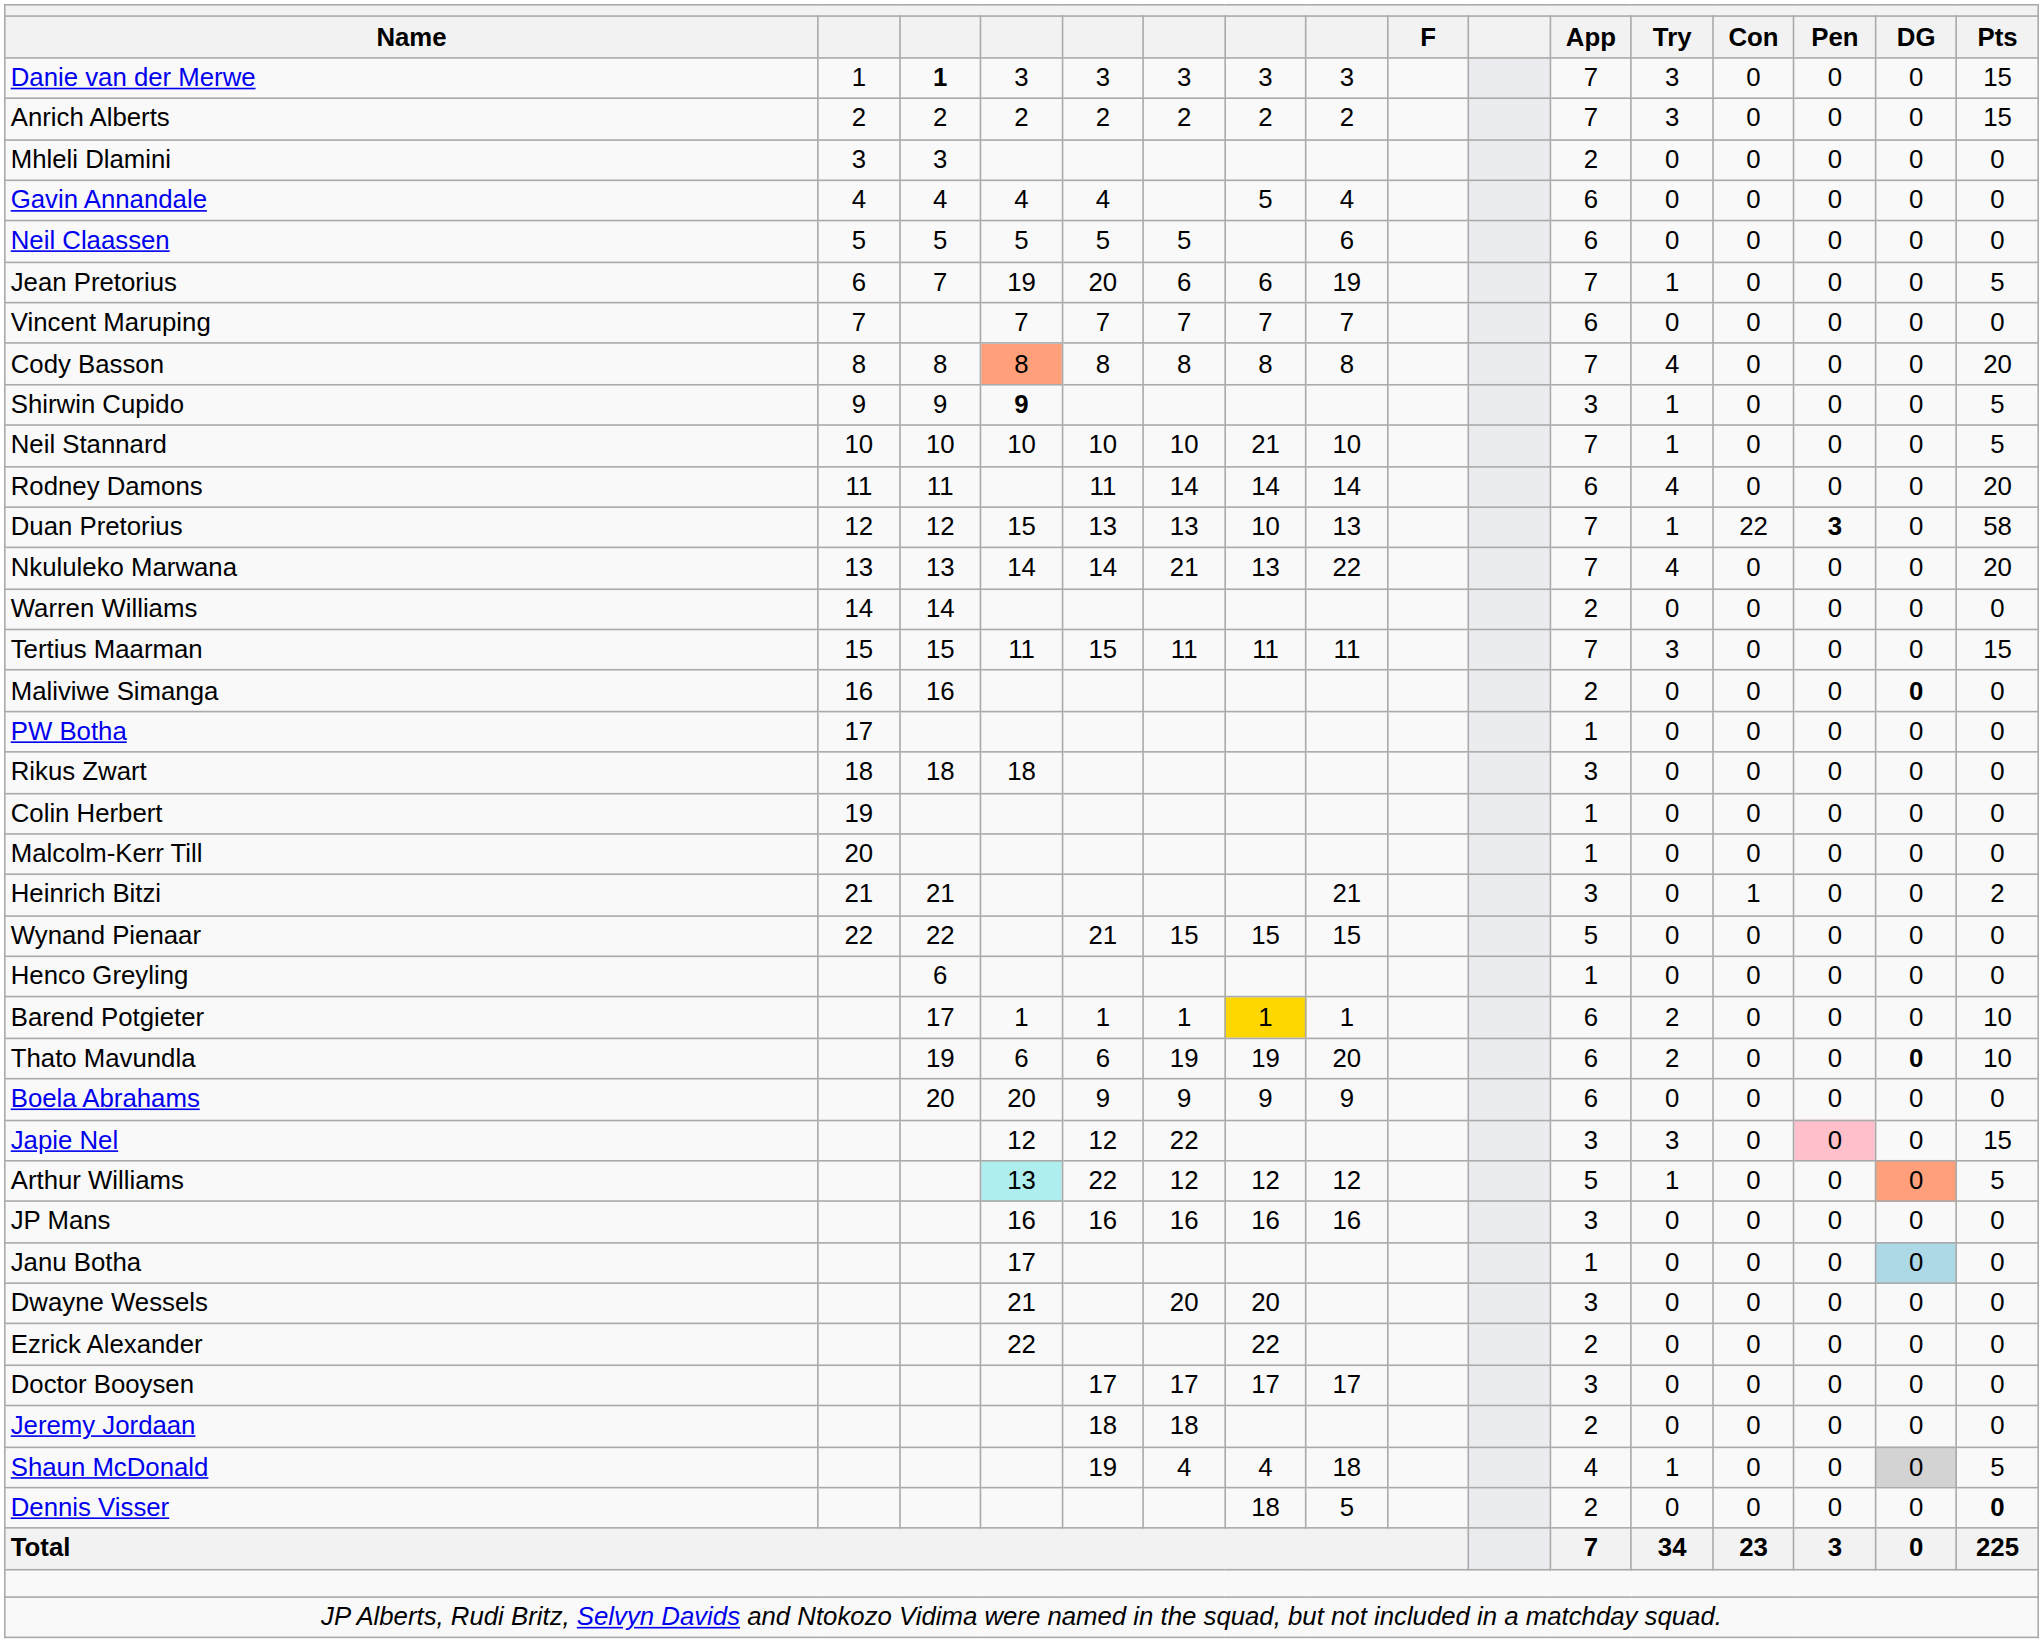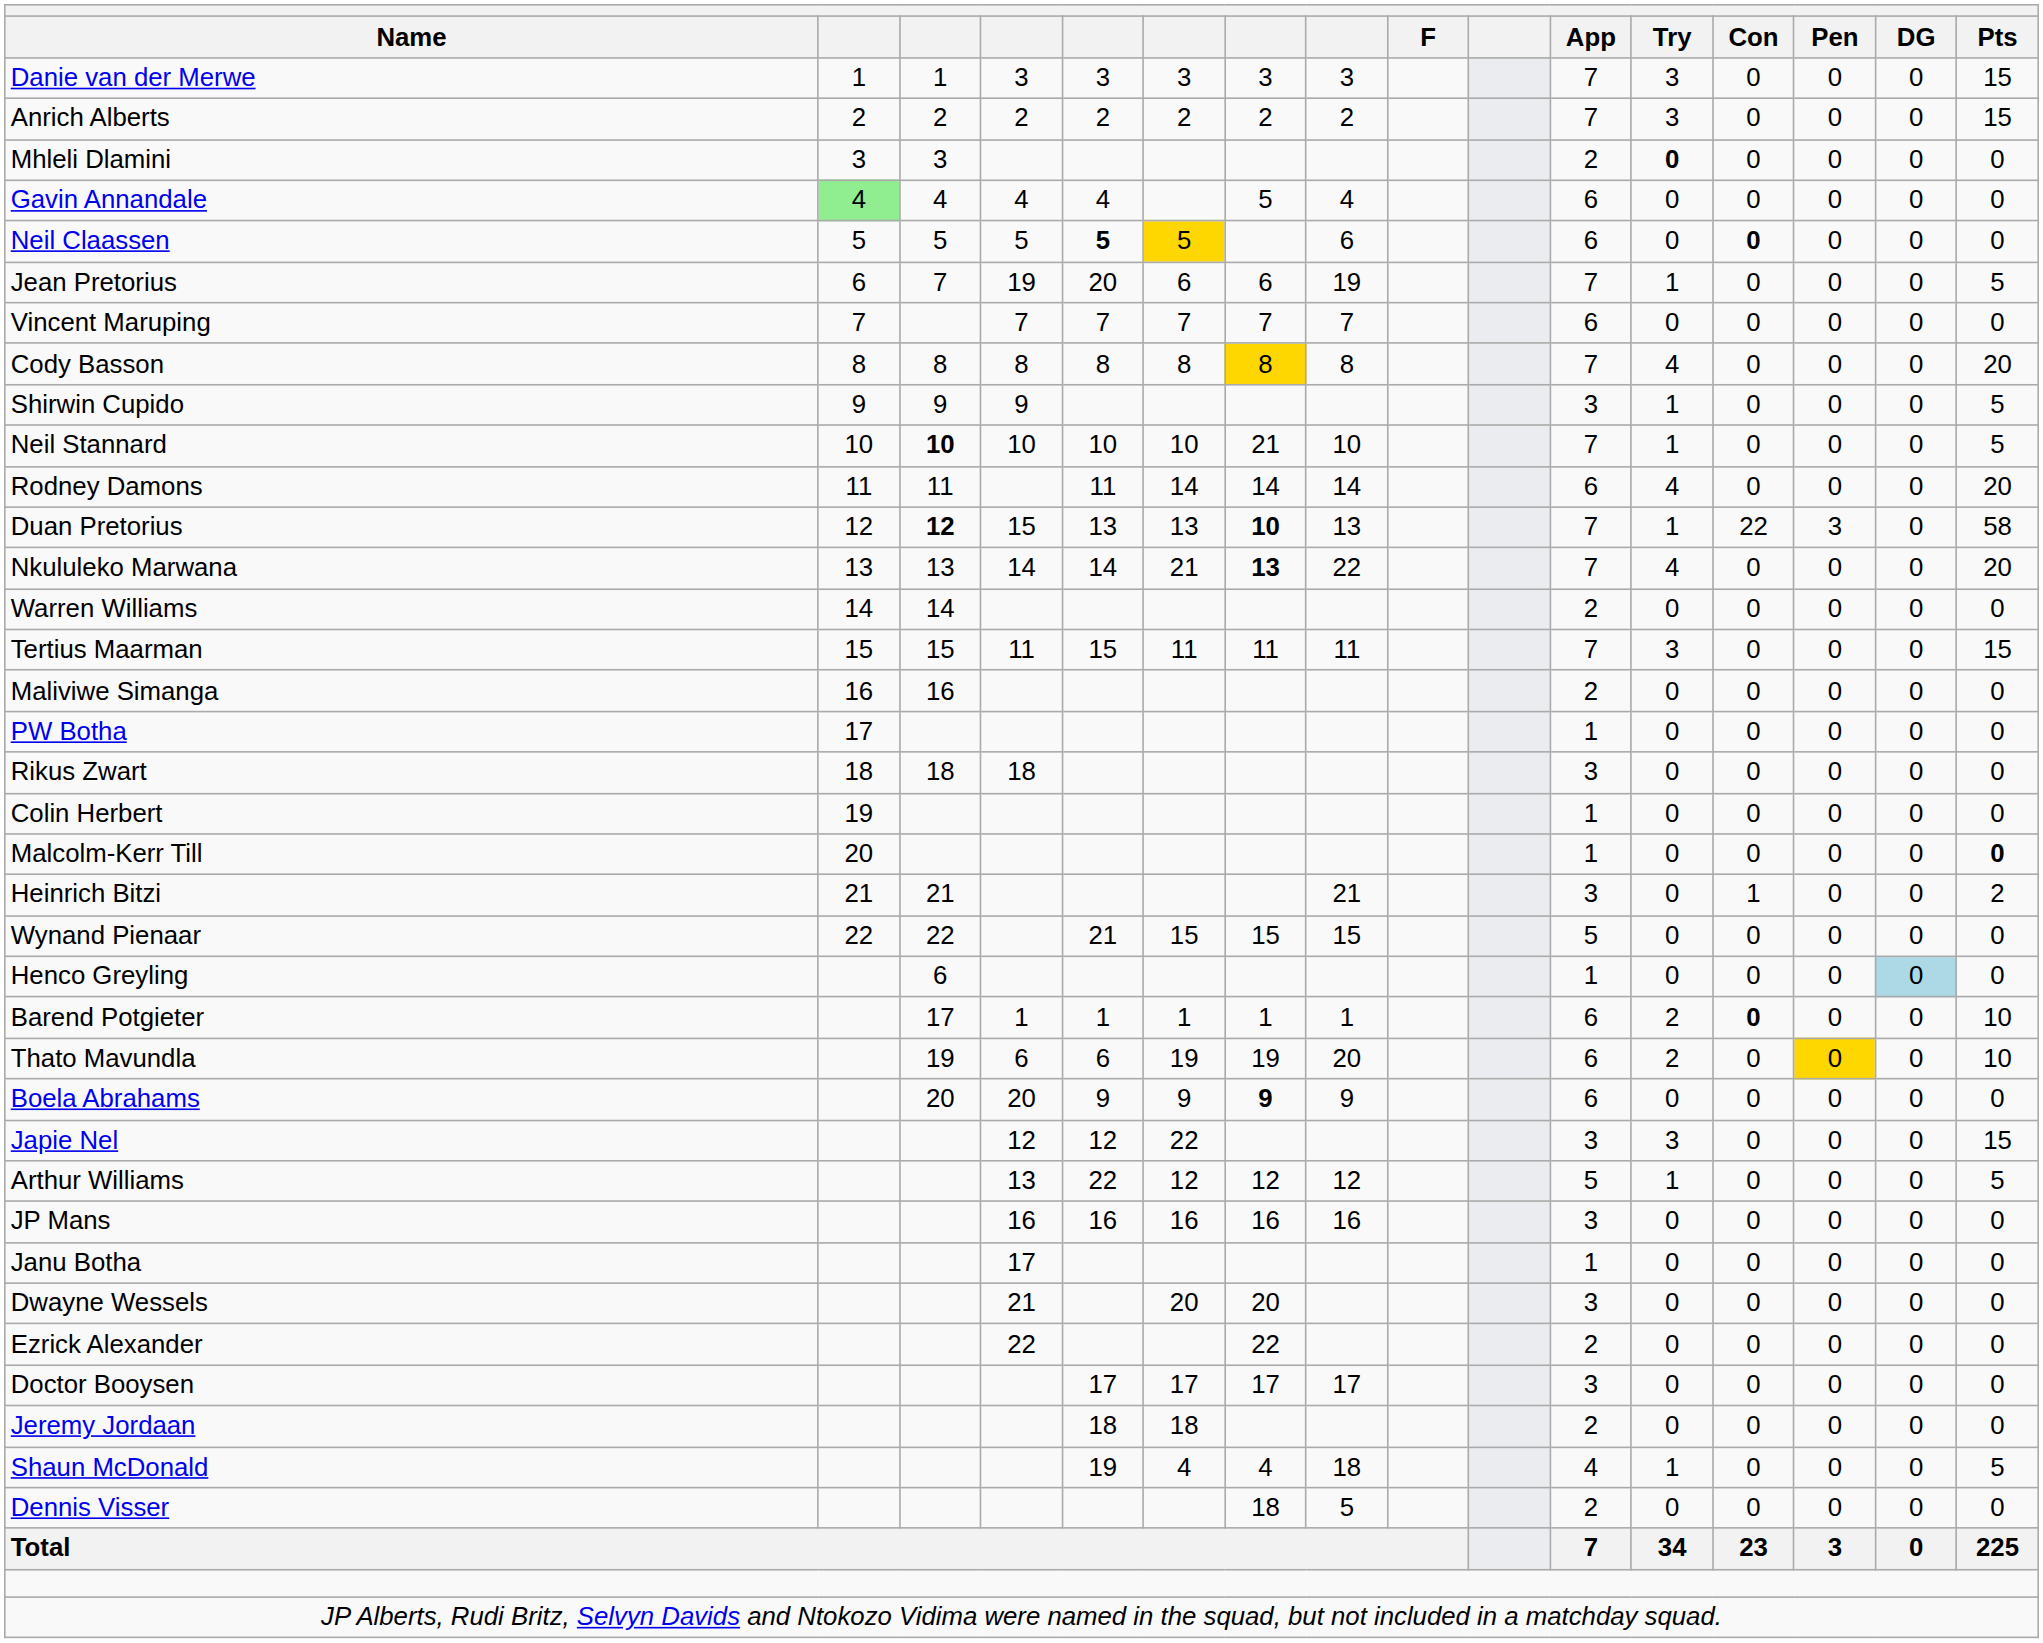(940, 77) bold -> (940, 77) normal
(1672, 159) normal -> (1672, 159) bold
(859, 200) no background -> (859, 200) lightgreen background
(1103, 241) normal -> (1103, 241) bold
(1184, 241) no background -> (1184, 241) gold background
(1753, 241) normal -> (1753, 241) bold
(1022, 363) lightsalmon background -> (1022, 363) no background
(1266, 363) no background -> (1266, 363) gold background
(1022, 404) bold -> (1022, 404) normal
(940, 445) normal -> (940, 445) bold
(940, 527) normal -> (940, 527) bold
(1266, 527) normal -> (1266, 527) bold
(1835, 527) bold -> (1835, 527) normal
(1266, 567) normal -> (1266, 567) bold
(1916, 690) bold -> (1916, 690) normal
(1998, 853) normal -> (1998, 853) bold
(1916, 976) no background -> (1916, 976) lightblue background
(1266, 1017) gold background -> (1266, 1017) no background
(1753, 1017) normal -> (1753, 1017) bold
(1835, 1058) no background -> (1835, 1058) gold background
(1916, 1058) bold -> (1916, 1058) normal
(1266, 1098) normal -> (1266, 1098) bold
(1835, 1139) pink background -> (1835, 1139) no background
(1022, 1180) paleturquoise background -> (1022, 1180) no background
(1916, 1180) lightsalmon background -> (1916, 1180) no background
(1916, 1262) lightblue background -> (1916, 1262) no background
(1916, 1466) lightgrey background -> (1916, 1466) no background
(1998, 1507) bold -> (1998, 1507) normal
